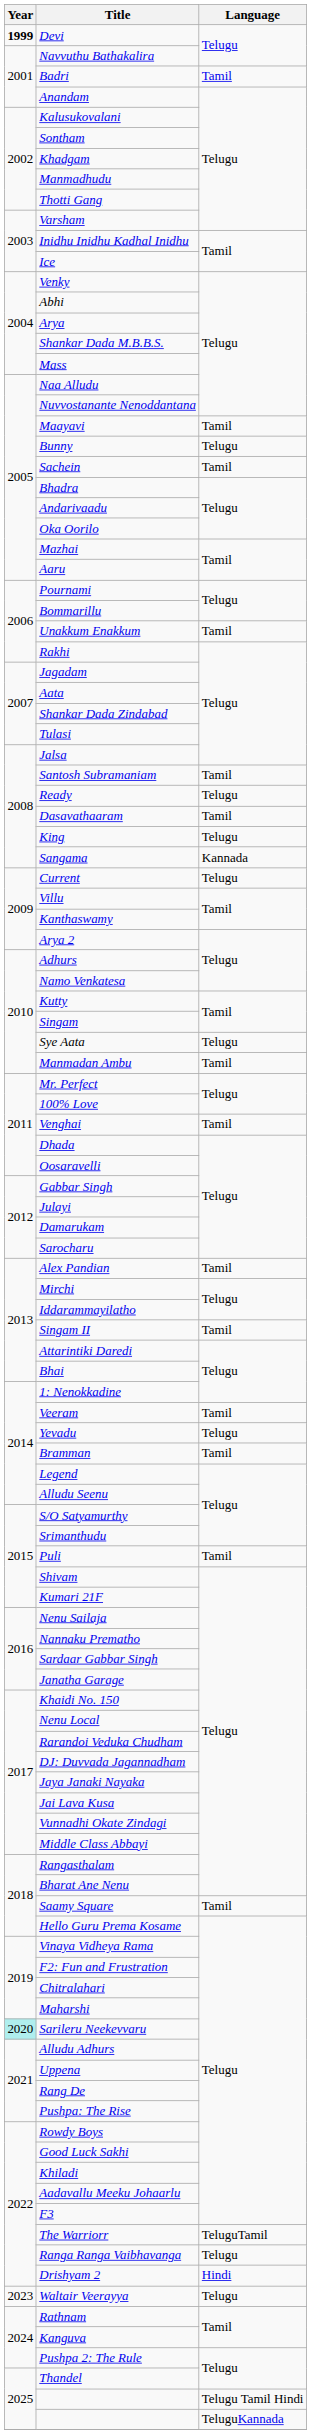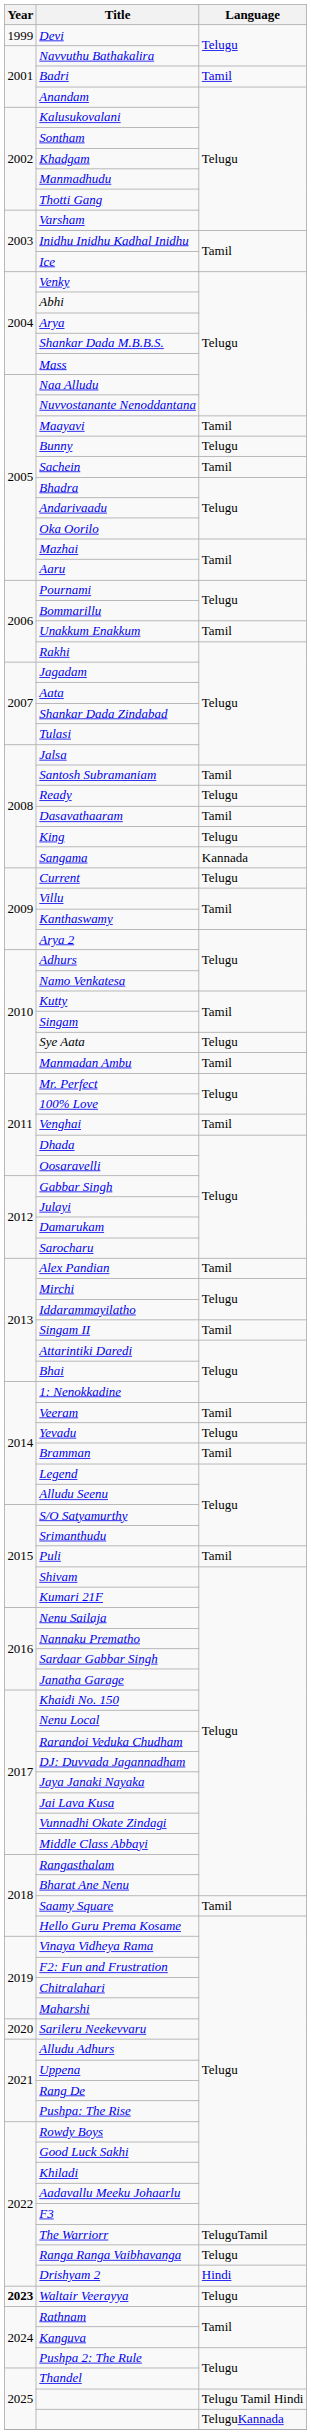(20, 35) bold -> (20, 35) normal
(20, 2029) paleturquoise background -> (20, 2029) no background
(20, 2296) normal -> (20, 2296) bold
